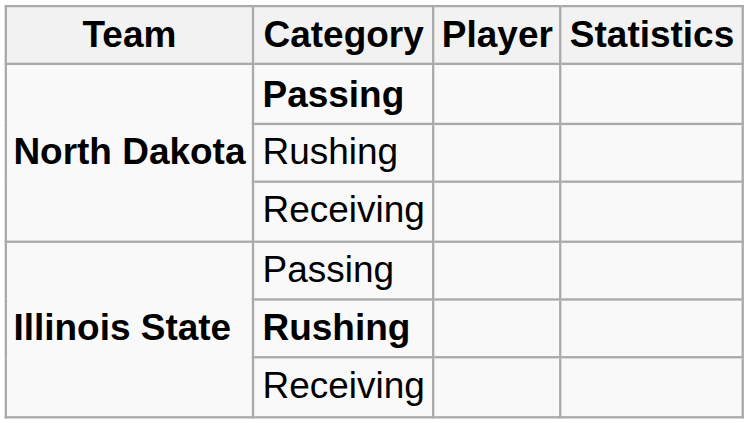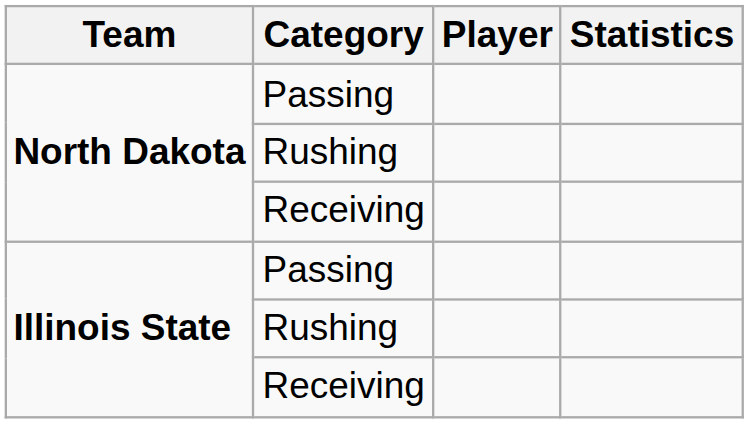(333, 93) bold -> (328, 93) normal
(336, 327) bold -> (330, 327) normal
